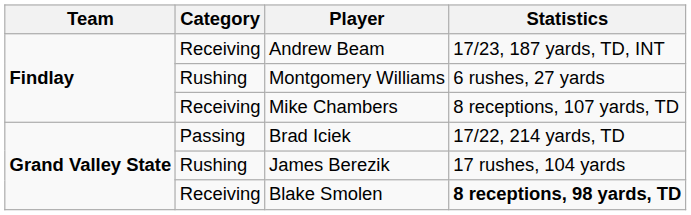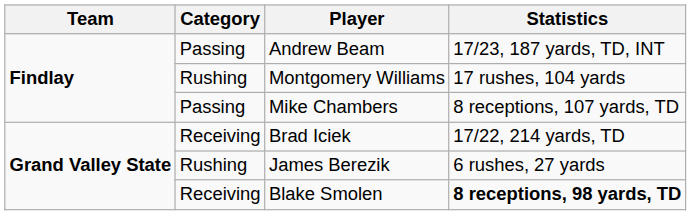(220, 48) Receiving -> (212, 48) Passing
(529, 77) 6 rushes, 27 yards -> (539, 77) 17 rushes, 104 yards
(220, 107) Receiving -> (212, 107) Passing
(212, 136) Passing -> (220, 136) Receiving
(539, 165) 17 rushes, 104 yards -> (529, 165) 6 rushes, 27 yards
